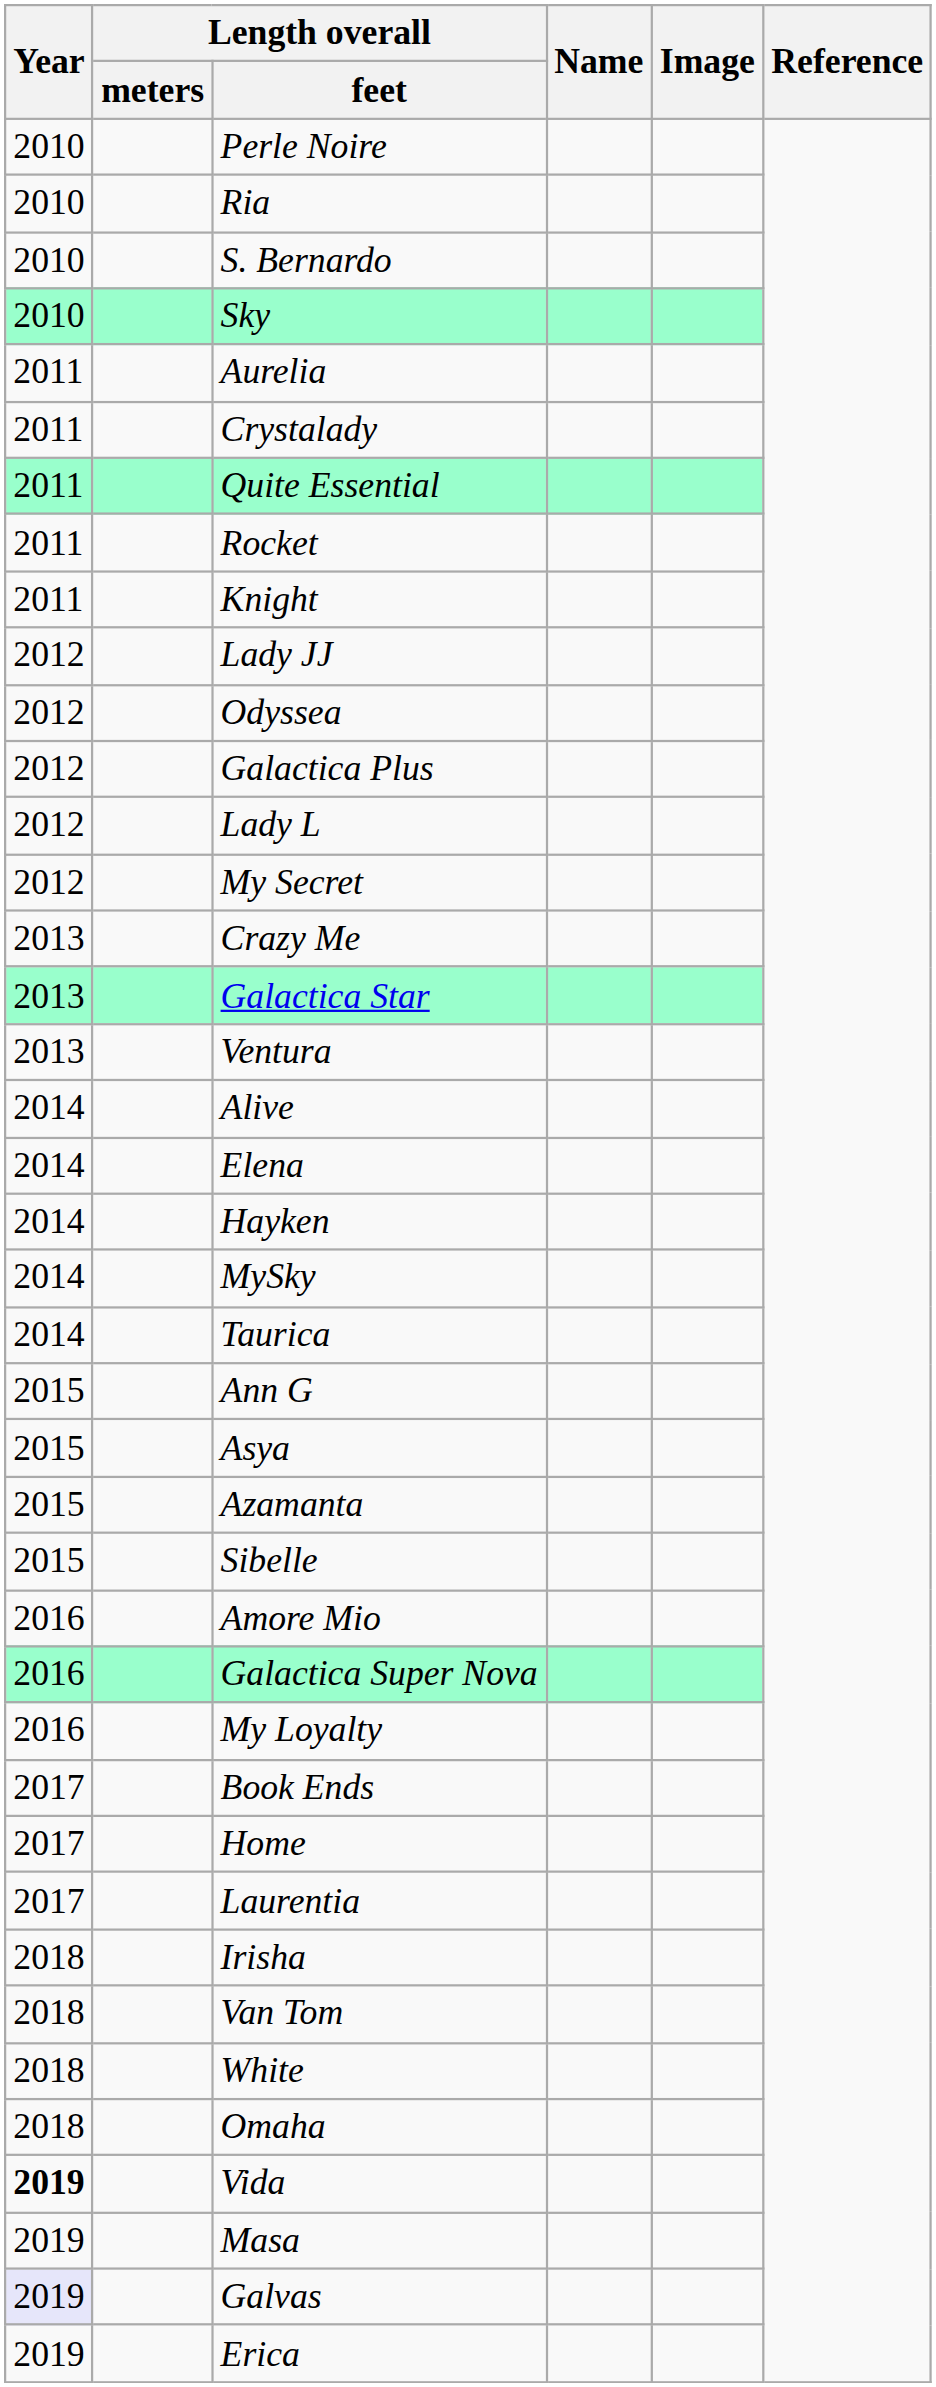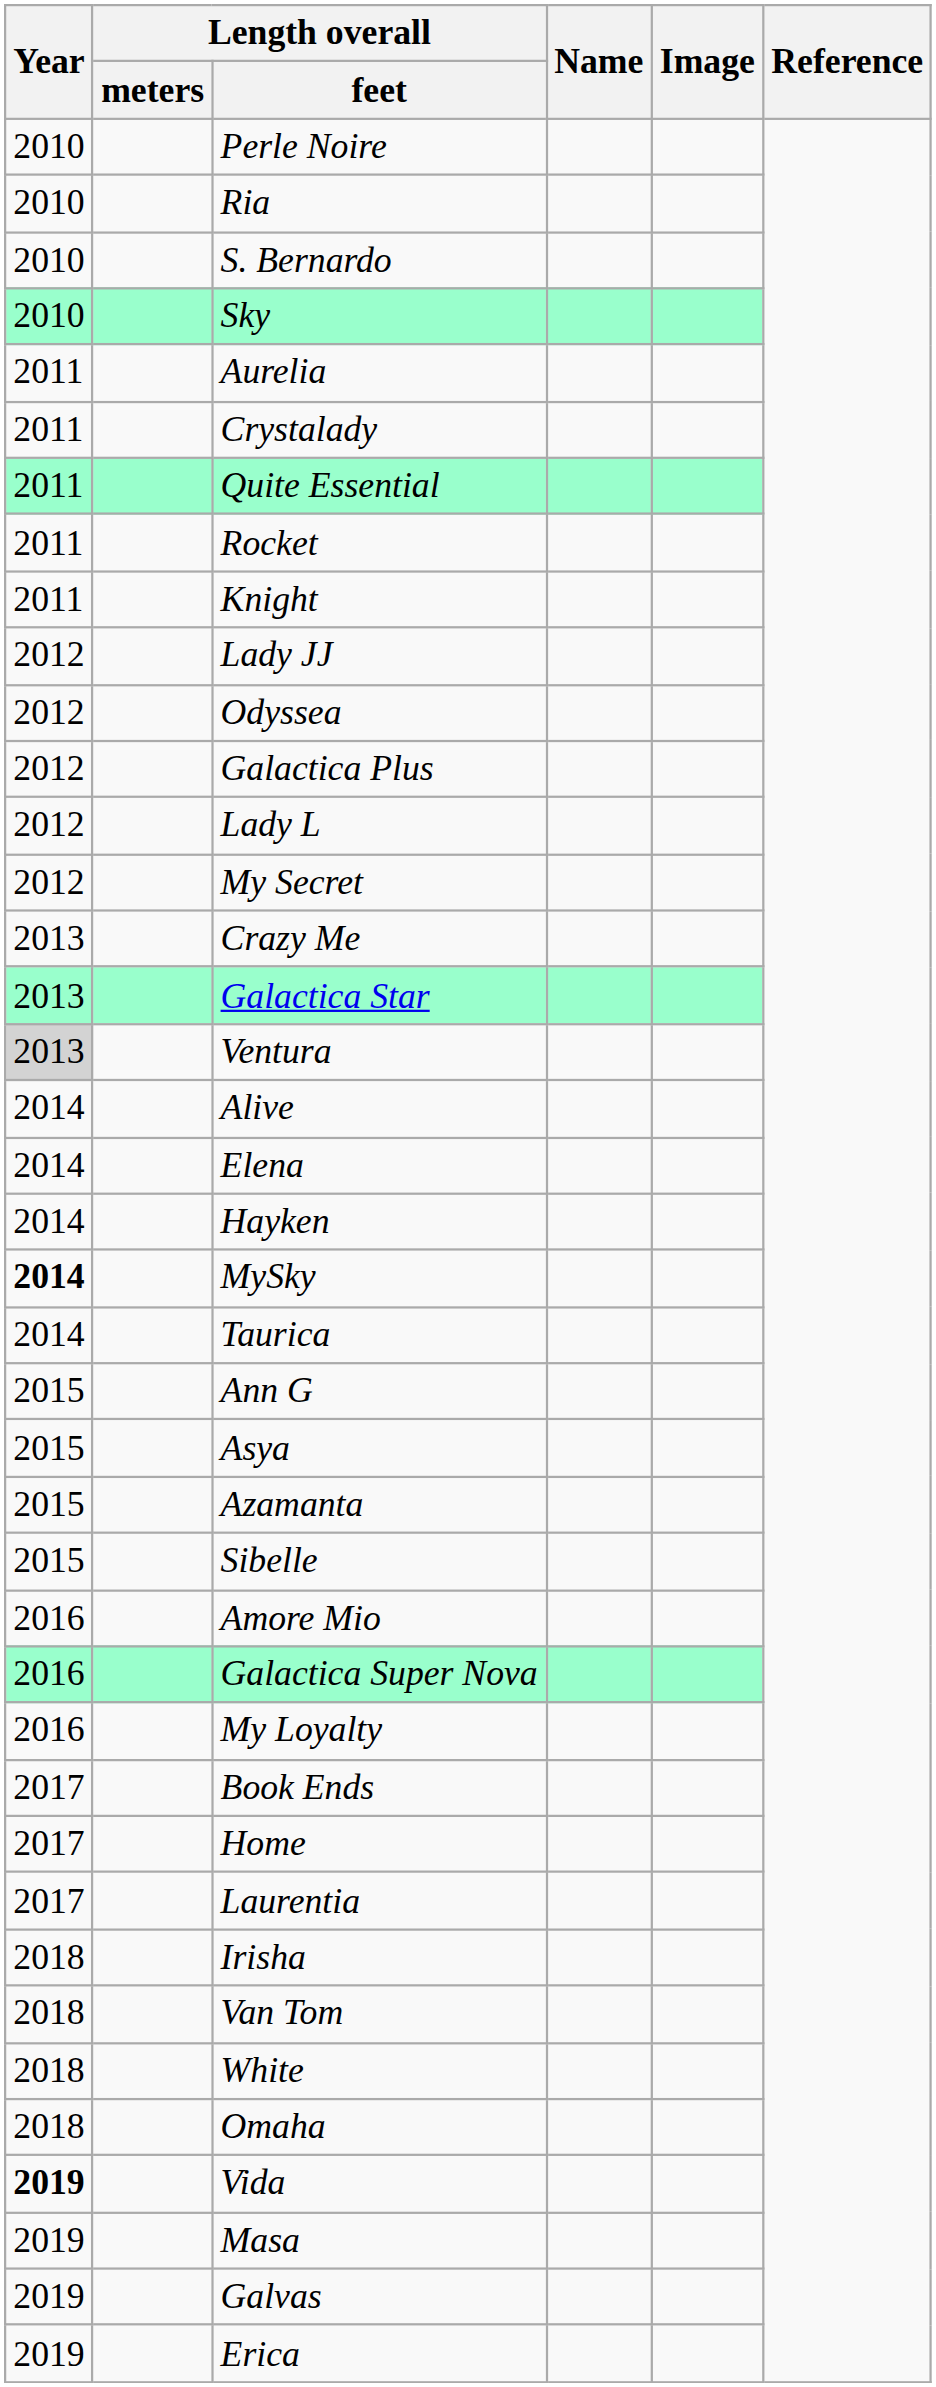(49, 1051) no background -> (49, 1051) lightgrey background
(49, 1277) normal -> (49, 1277) bold
(49, 2296) lavender background -> (49, 2296) no background
